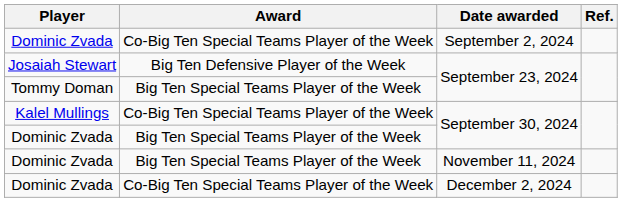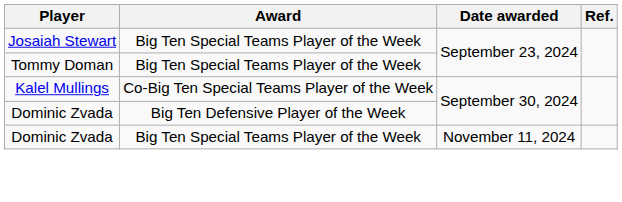- row: (62, 40)
(278, 64) Big Ten Defensive Player of the Week -> (278, 40) Big Ten Special Teams Player of the Week
(278, 137) Big Ten Special Teams Player of the Week -> (278, 112) Big Ten Defensive Player of the Week
- row: (62, 185)
